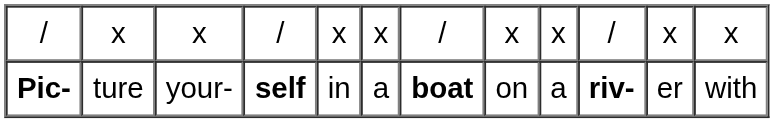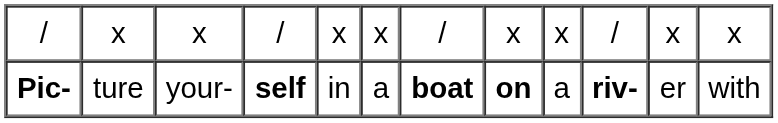(512, 88) normal -> (513, 88) bold
